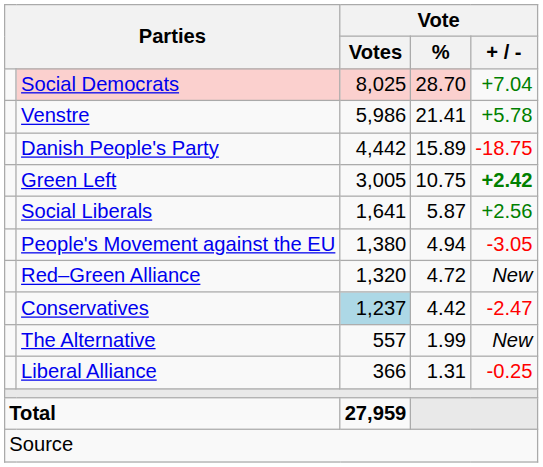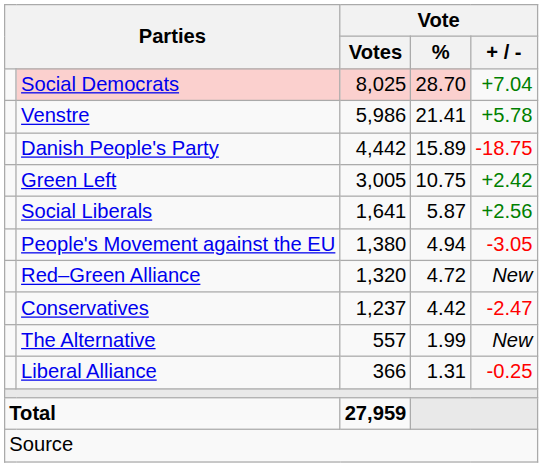(507, 180) bold -> (507, 180) normal
(381, 308) lightblue background -> (381, 308) no background
